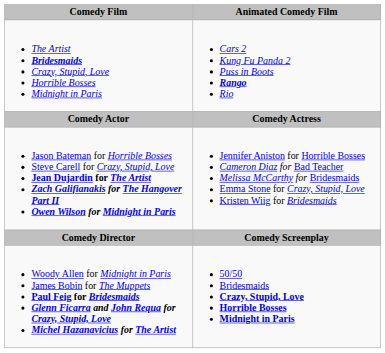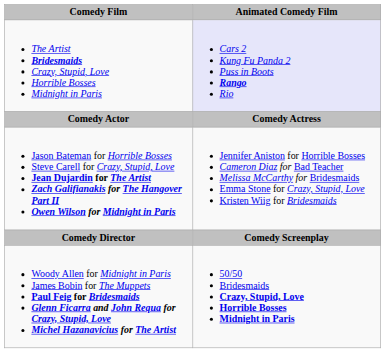(287, 71) no background -> (287, 71) lavender background
